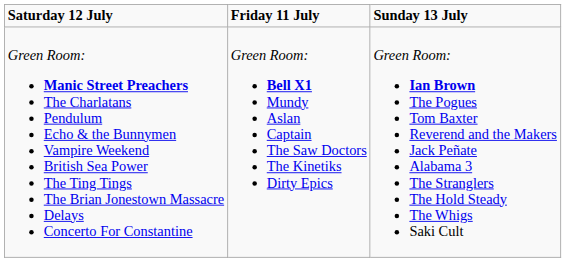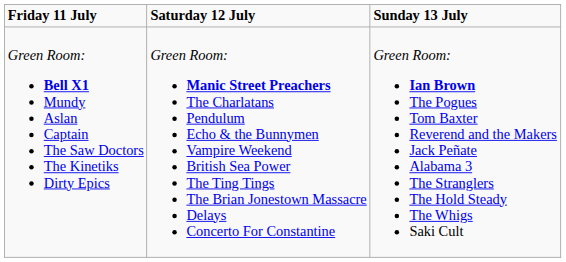columns swapped: (275, 15) <-> (60, 15)
